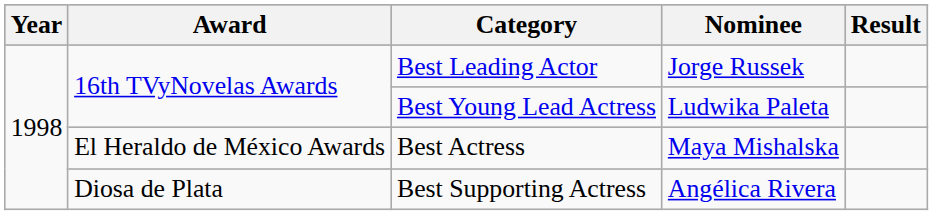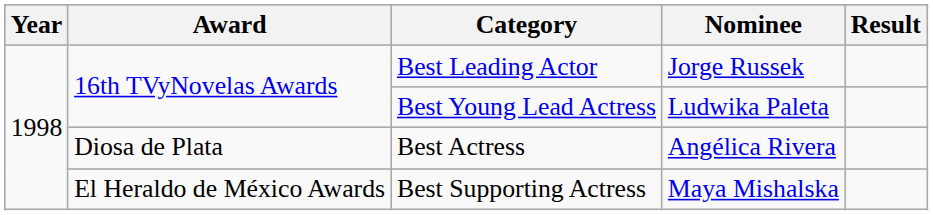(230, 147) El Heraldo de México Awards -> (149, 147) Diosa de Plata
(753, 147) Maya Mishalska -> (752, 147) Angélica Rivera
(149, 188) Diosa de Plata -> (230, 188) El Heraldo de México Awards
(752, 188) Angélica Rivera -> (753, 188) Maya Mishalska
